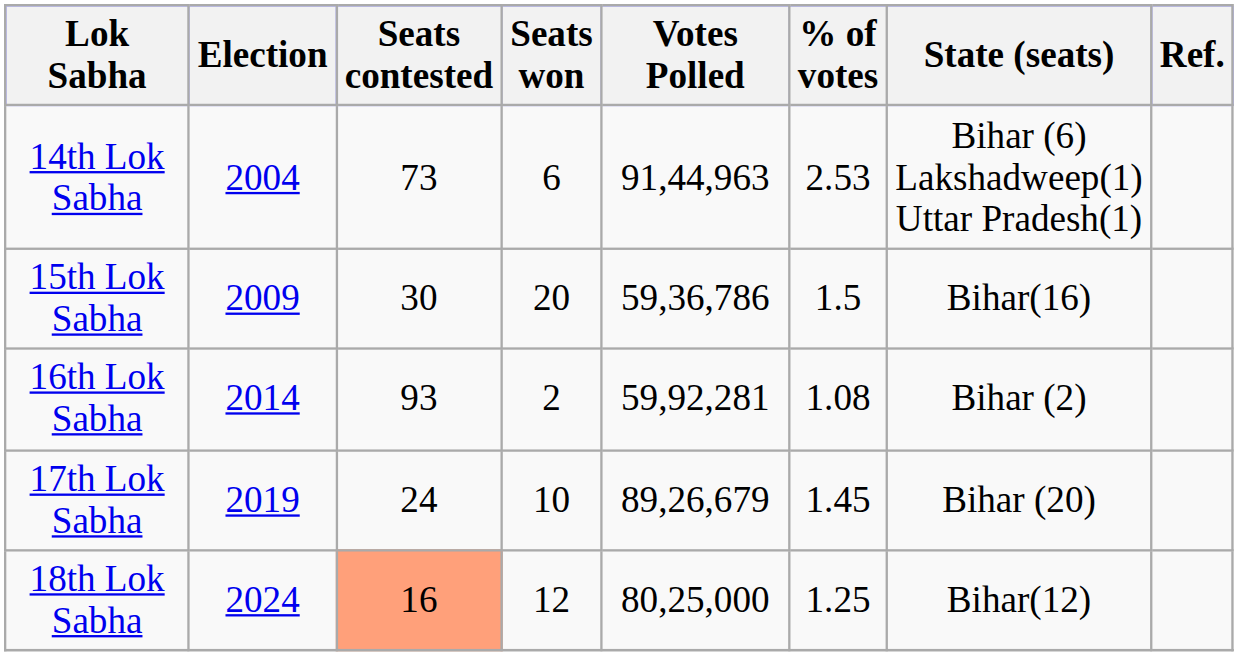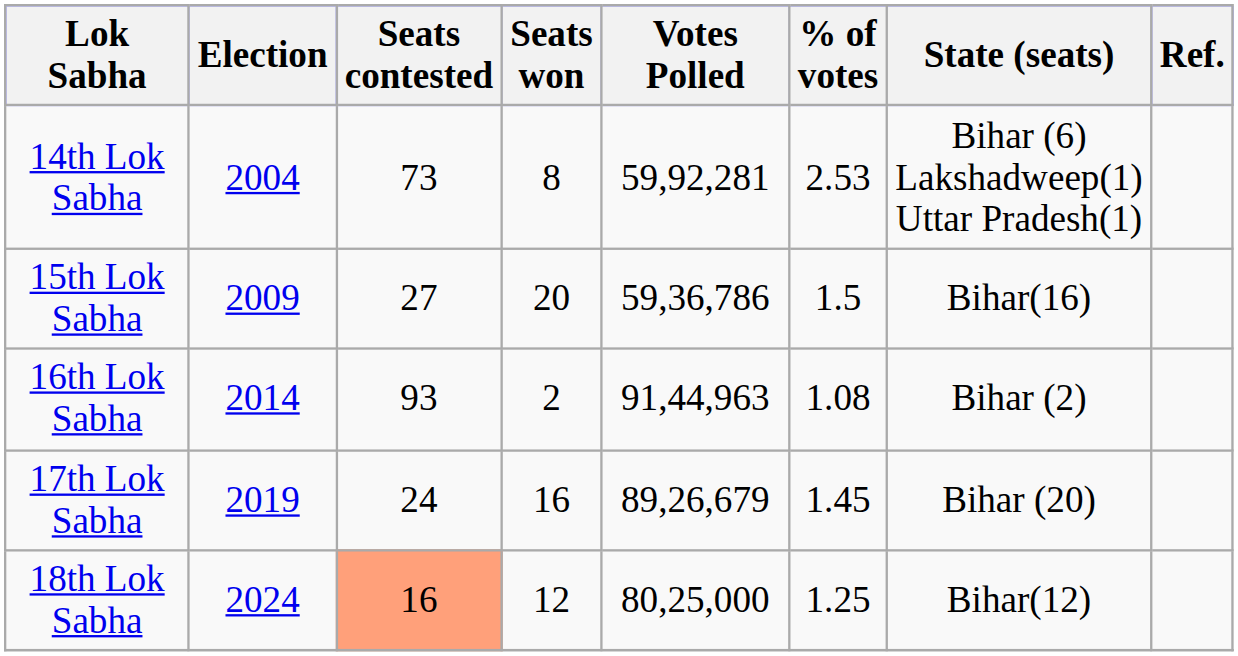(551, 176) 6 -> (551, 176) 8
(695, 176) 91,44,963 -> (695, 176) 59,92,281
(419, 297) 30 -> (419, 297) 27
(695, 398) 59,92,281 -> (695, 398) 91,44,963
(551, 499) 10 -> (551, 499) 16
